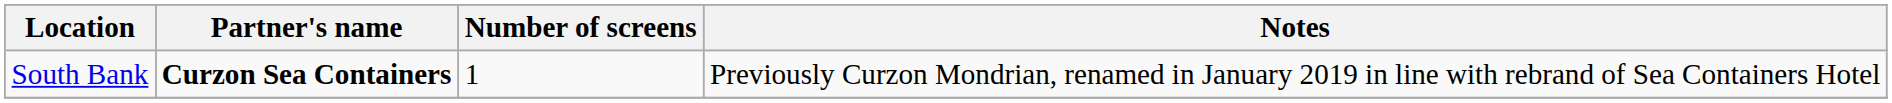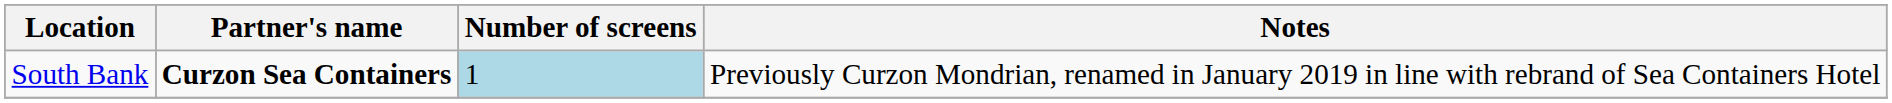(472, 73) no background -> (472, 73) lightblue background
